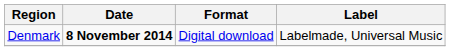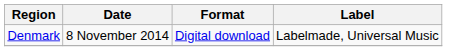(119, 35) bold -> (117, 35) normal
